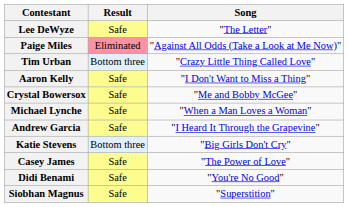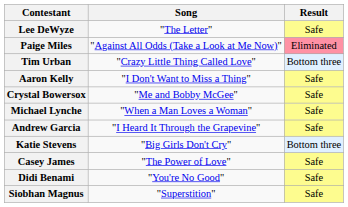columns swapped: (245, 12) <-> (118, 12)
